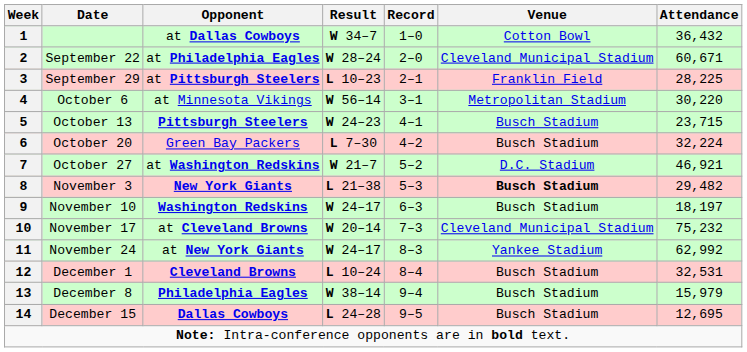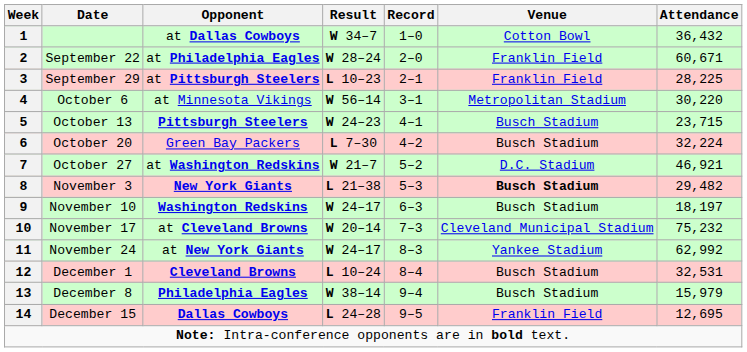(547, 58) Cleveland Municipal Stadium -> (547, 58) Franklin Field
(547, 315) Busch Stadium -> (547, 315) Franklin Field
